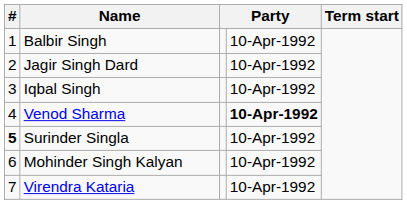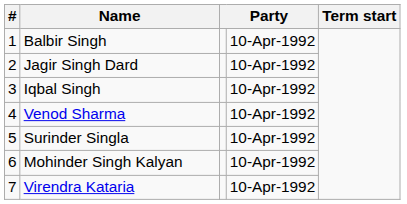(274, 114) bold -> (273, 114) normal
(12, 138) bold -> (12, 138) normal
